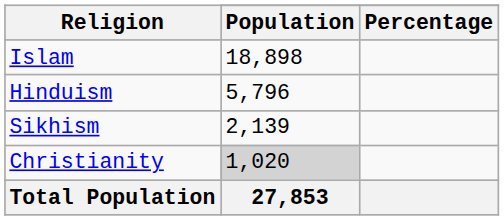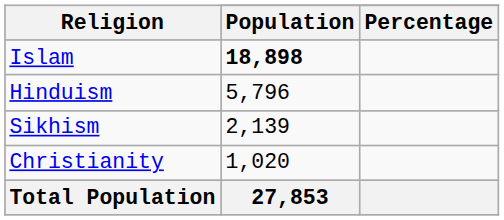(264, 58) normal -> (264, 58) bold
(258, 163) lightgrey background -> (258, 163) no background
